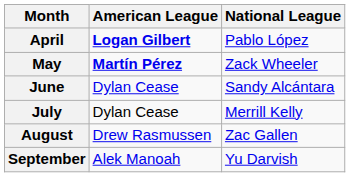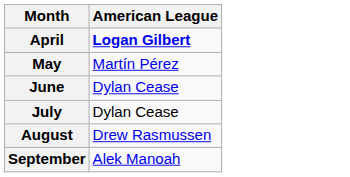- column: (283, 16)
(137, 64) bold -> (136, 64) normal
